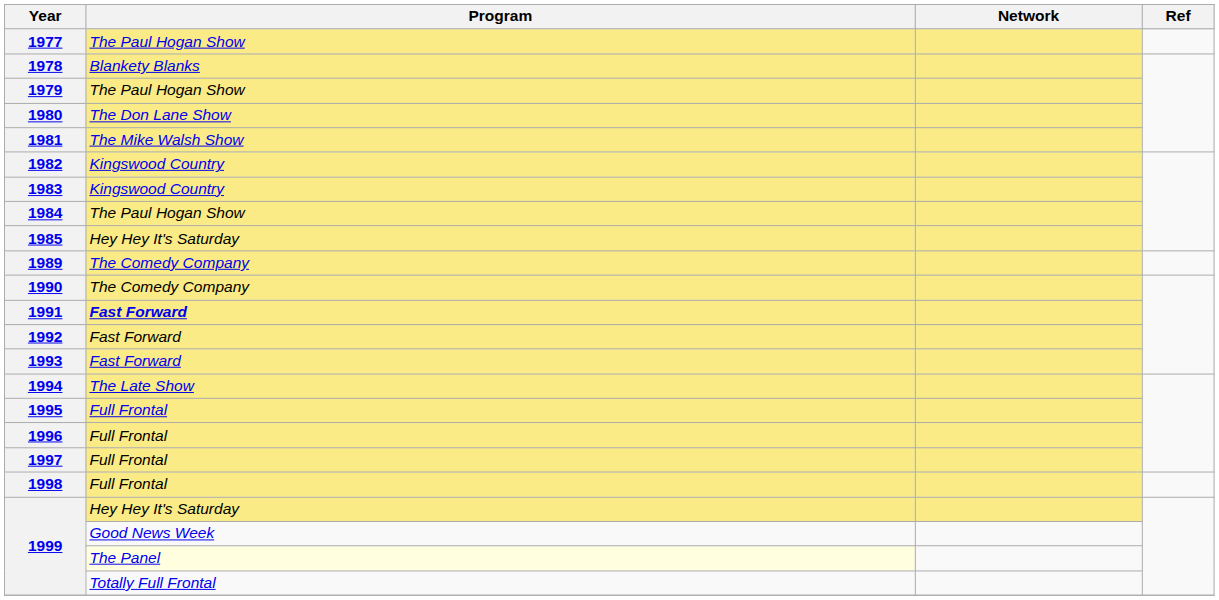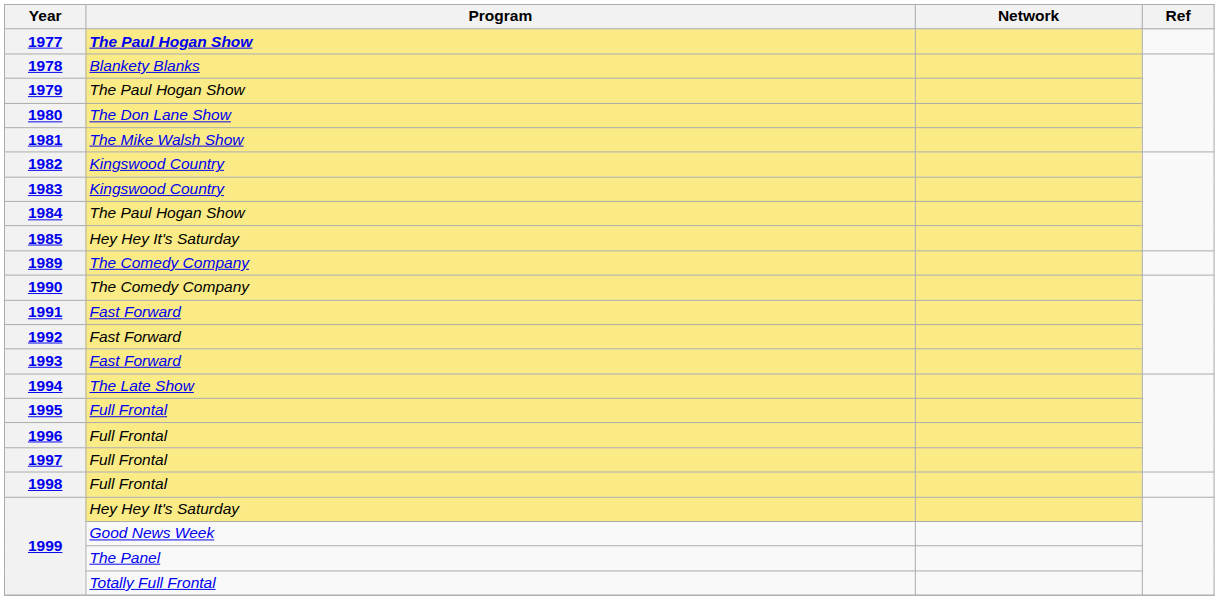(167, 41) normal -> (171, 41) bold
(138, 312) bold -> (135, 312) normal
(125, 558) lightyellow background -> (125, 558) no background
